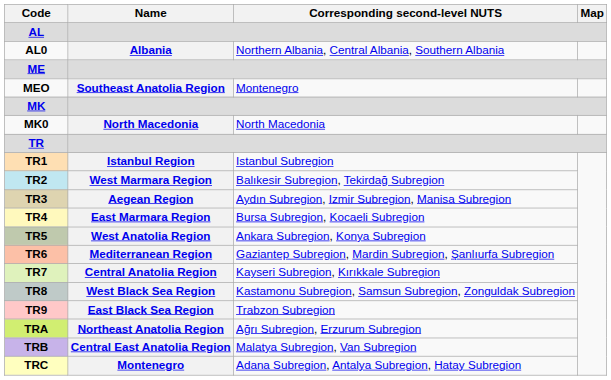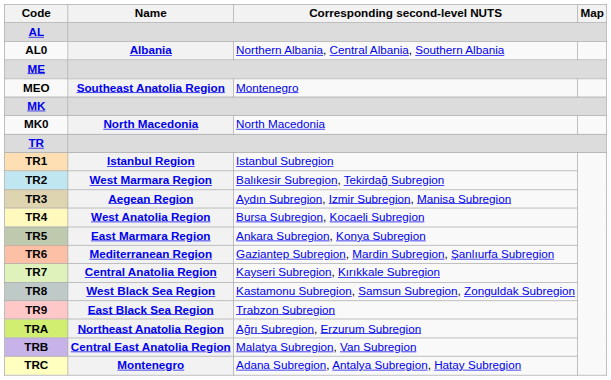(151, 217) East Marmara Region -> (151, 217) West Anatolia Region
(151, 236) West Anatolia Region -> (151, 236) East Marmara Region
